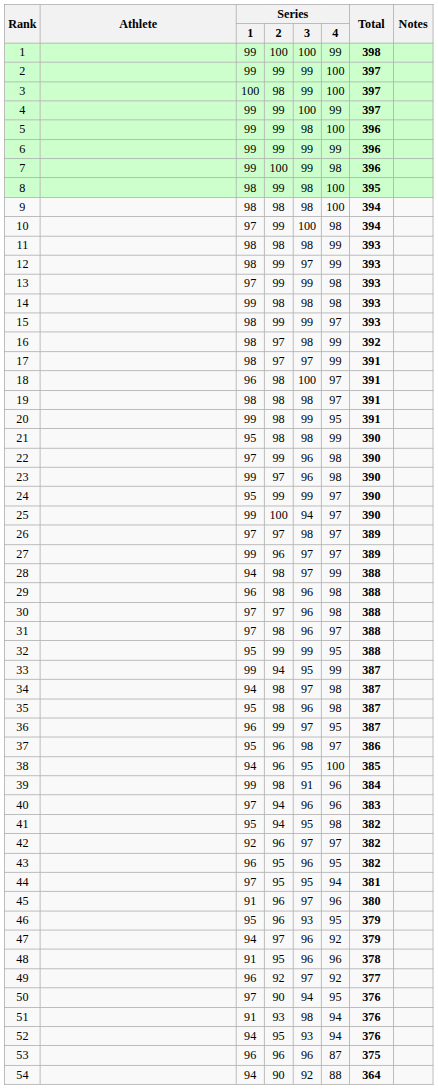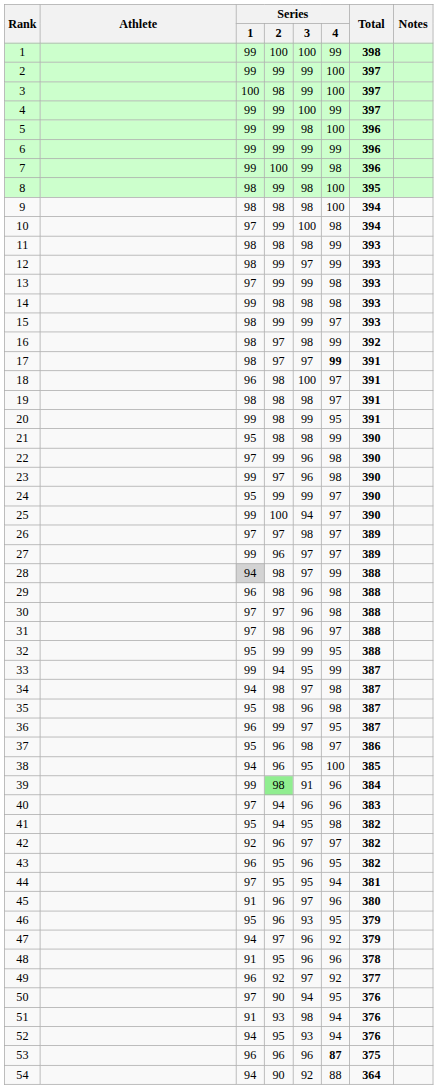(335, 361) normal -> (335, 361) bold
(250, 573) no background -> (250, 573) lightgrey background
(279, 785) no background -> (279, 785) lightgreen background
(335, 1055) normal -> (335, 1055) bold
